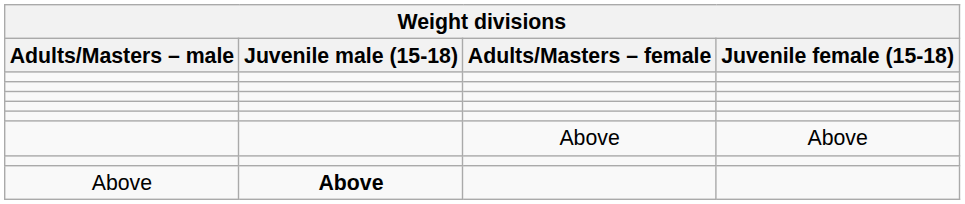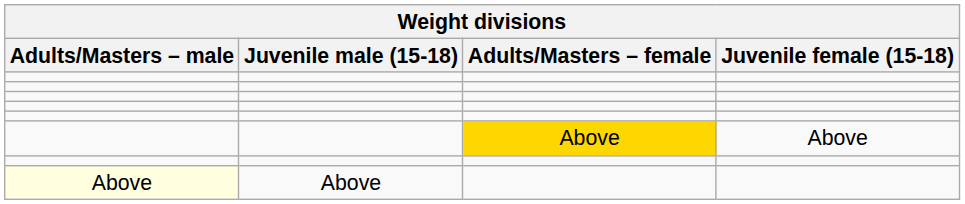(590, 139) no background -> (590, 139) gold background
(122, 182) no background -> (122, 182) lightyellow background
(351, 182) bold -> (351, 182) normal
